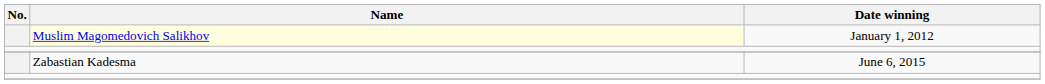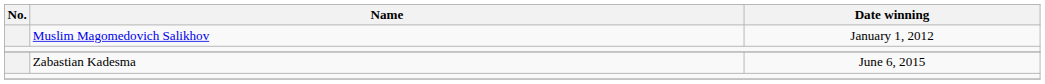(121, 35) lightyellow background -> (121, 35) no background
